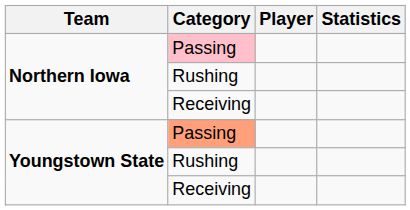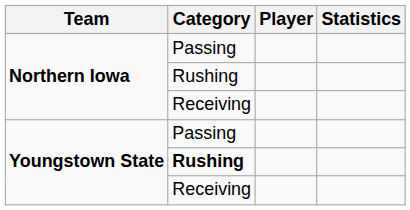(204, 48) pink background -> (204, 48) no background
(204, 133) lightsalmon background -> (204, 133) no background
(205, 161) normal -> (208, 161) bold
